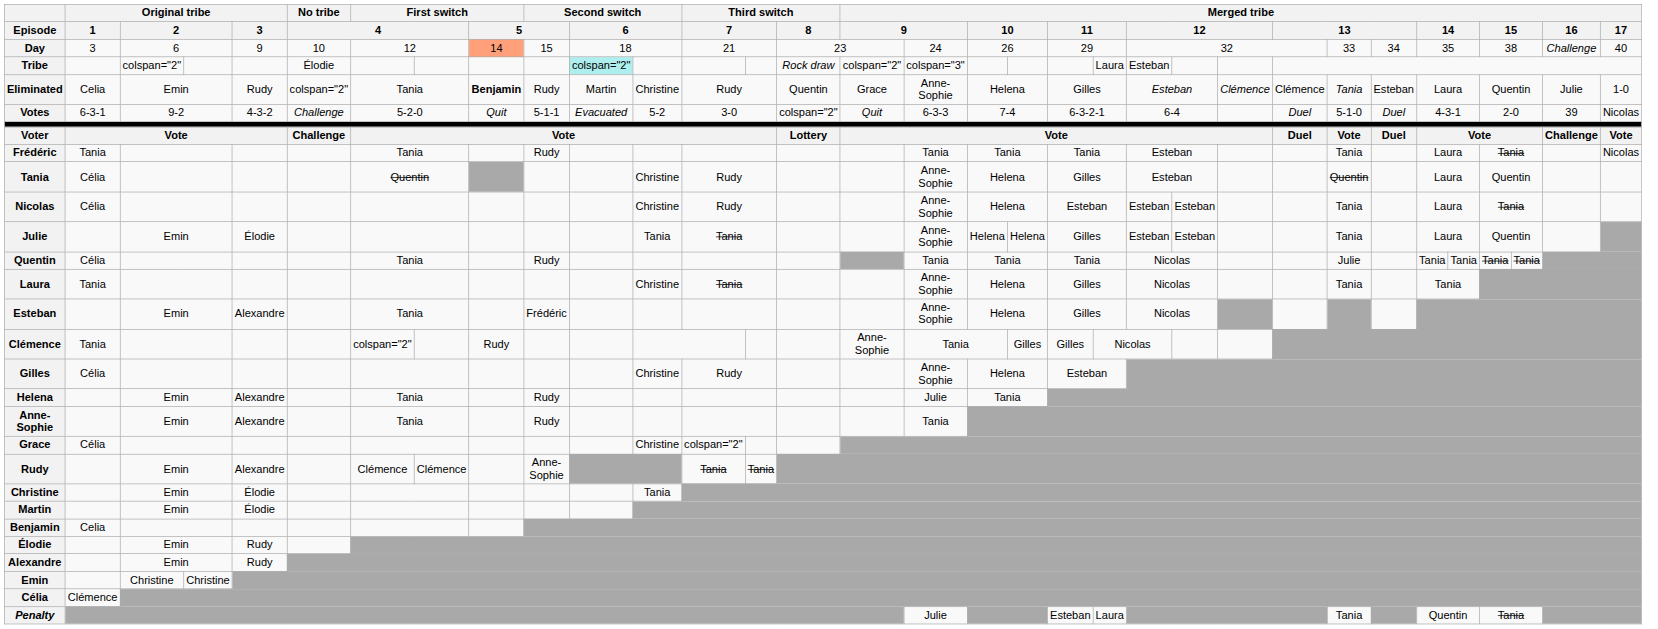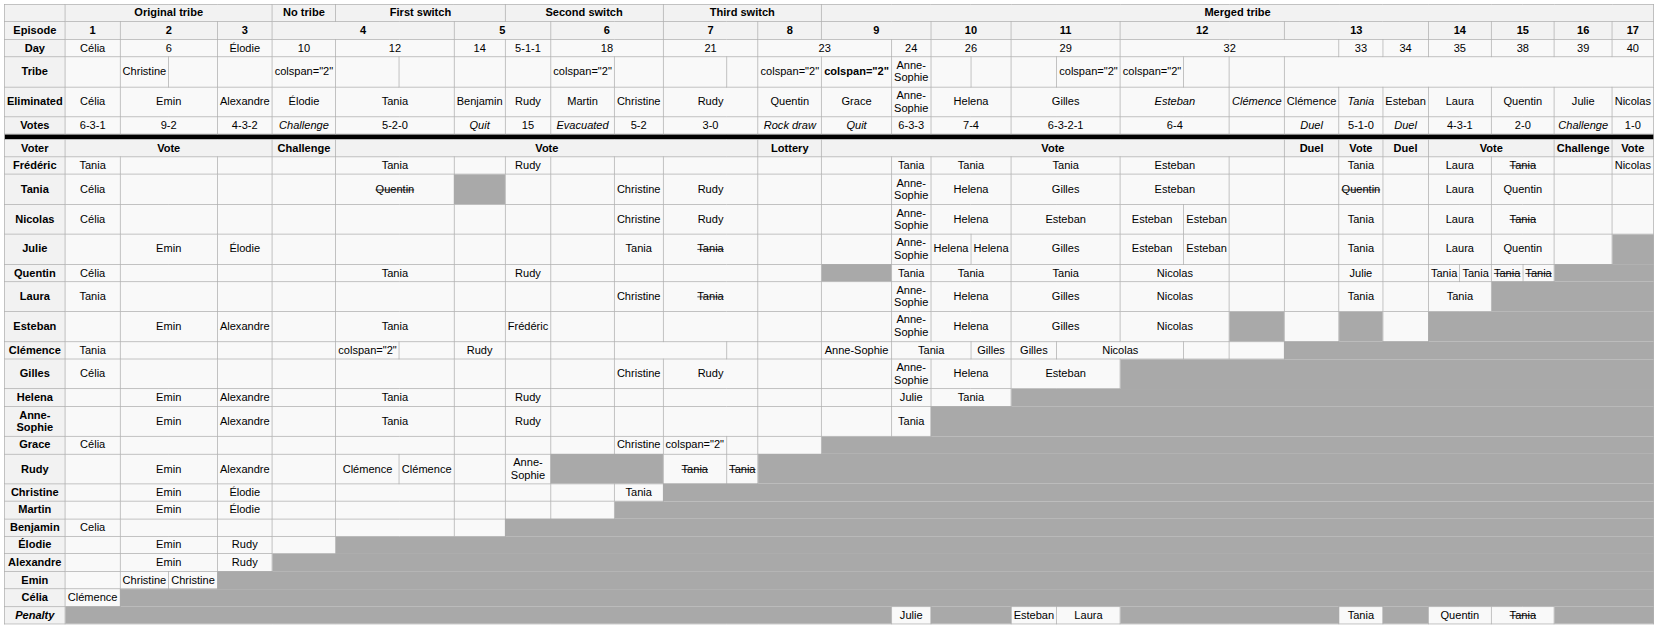(93, 48) 3 -> (93, 48) Célia
(260, 48) 9 -> (245, 48) Élodie
(496, 48) lightsalmon background -> (480, 48) no background
(547, 48) 15 -> (528, 48) 5-1-1
(1571, 48) Challenge -> (1583, 48) 39
(152, 65) colspan="2" -> (144, 71) Christine
(319, 65) Élodie -> (304, 71) colspan="2"
(601, 65) paleturquoise background -> (583, 71) no background
(808, 65) Rock draw -> (790, 71) colspan="2"
(872, 65) normal -> (857, 71) bold
(936, 65) colspan="3" -> (911, 71) Anne-Sophie
(1110, 65) Laura -> (1088, 71) colspan="2"
(1149, 65) Esteban -> (1152, 71) colspan="2"
(93, 89) Celia -> (93, 101) Célia
(260, 89) Rudy -> (245, 101) Alexandre
(319, 89) colspan="2" -> (304, 101) Élodie
(496, 89) bold -> (480, 101) normal
(1621, 89) 1-0 -> (1633, 101) Nicolas
(547, 113) 5-1-1 -> (528, 125) 15
(808, 113) colspan="2" -> (790, 125) Rock draw
(1571, 113) 39 -> (1583, 125) Challenge
(1621, 113) Nicolas -> (1633, 125) 1-0
